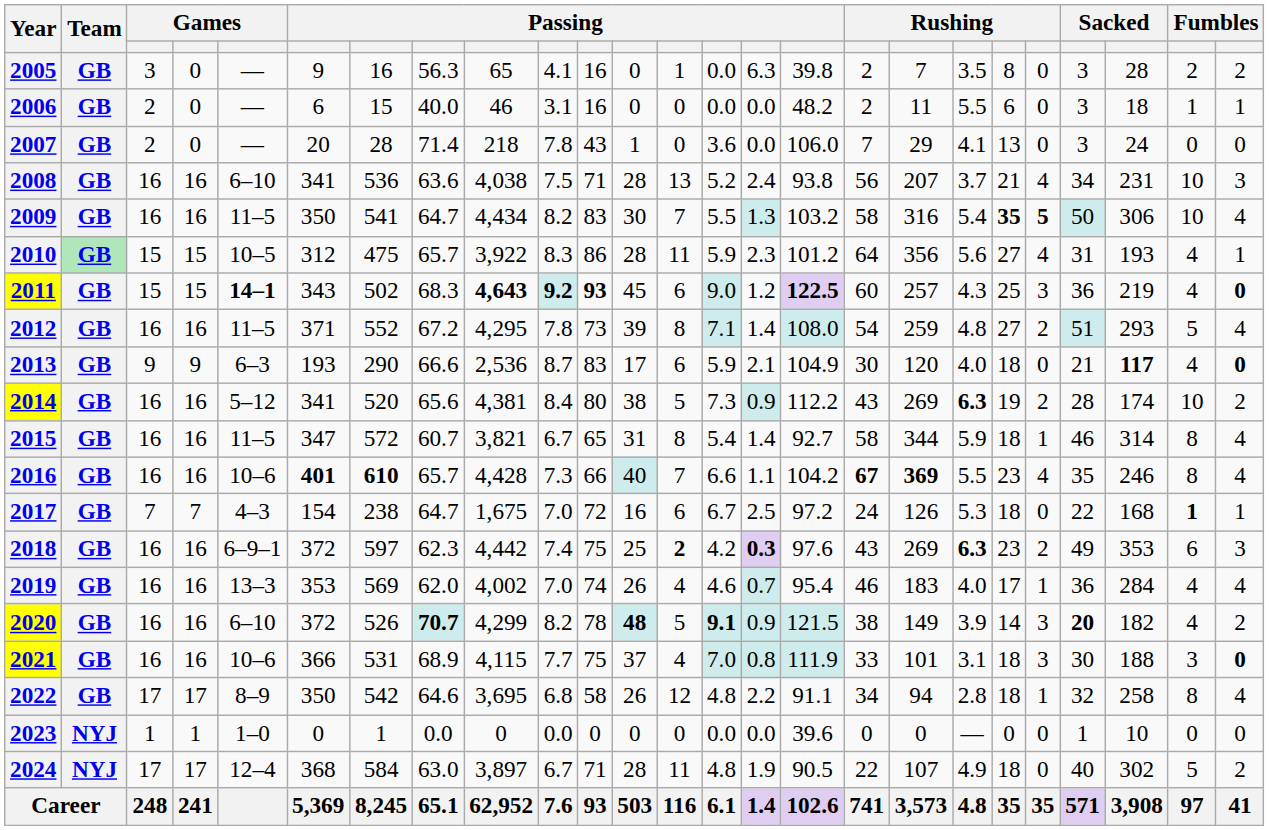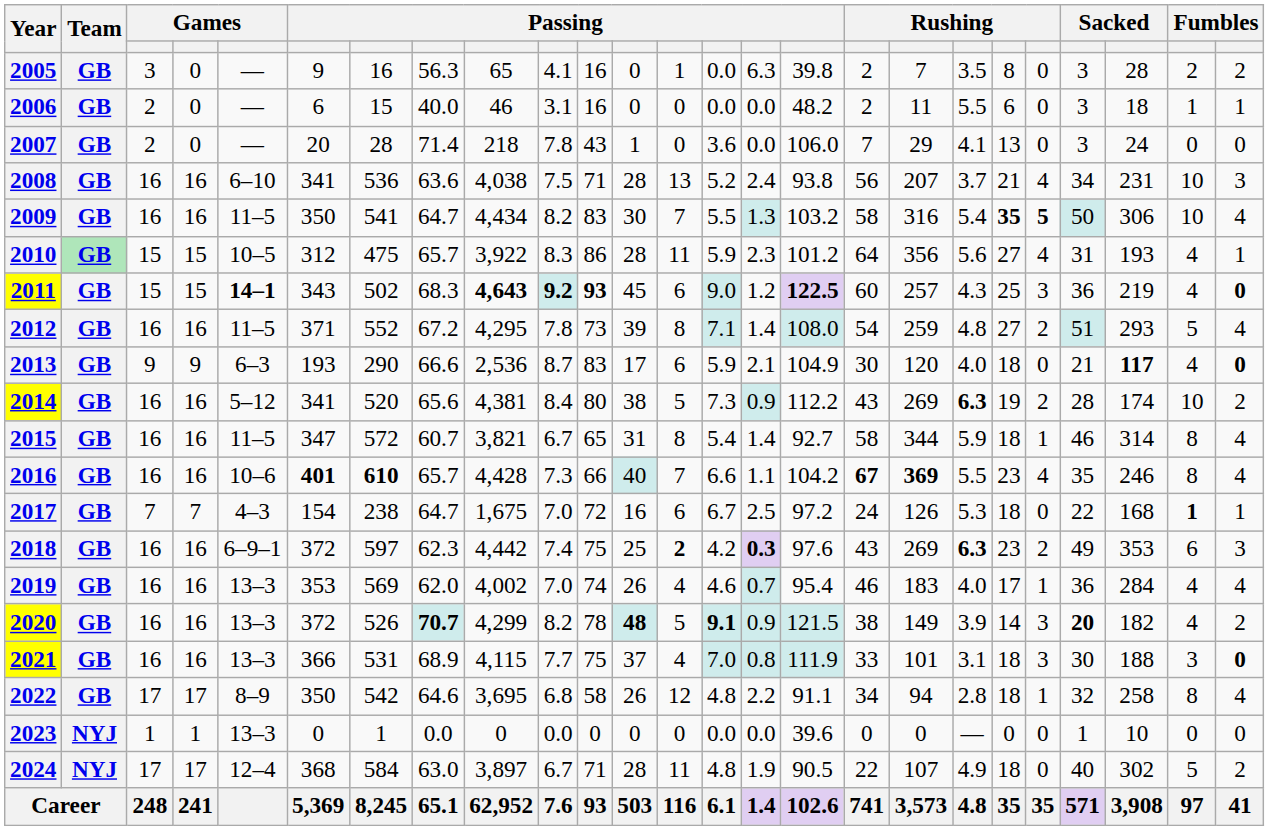(252, 622) 6–10 -> (252, 622) 13–3
(252, 659) 10–6 -> (252, 659) 13–3
(252, 732) 1–0 -> (252, 732) 13–3
